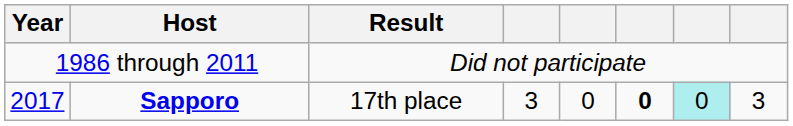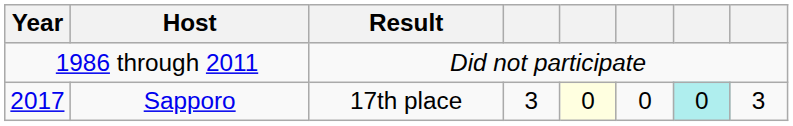(190, 100) bold -> (190, 100) normal
(588, 100) no background -> (588, 100) lightyellow background
(645, 100) bold -> (645, 100) normal
